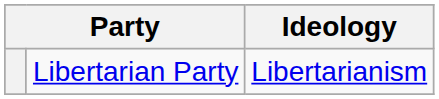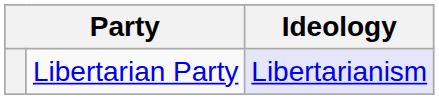(339, 71) no background -> (339, 71) lavender background
